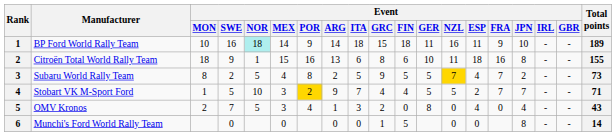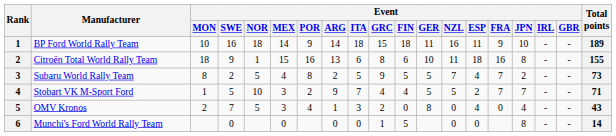(257, 44) paleturquoise background -> (257, 44) no background
(454, 76) gold background -> (454, 76) no background
(310, 92) gold background -> (310, 92) no background
